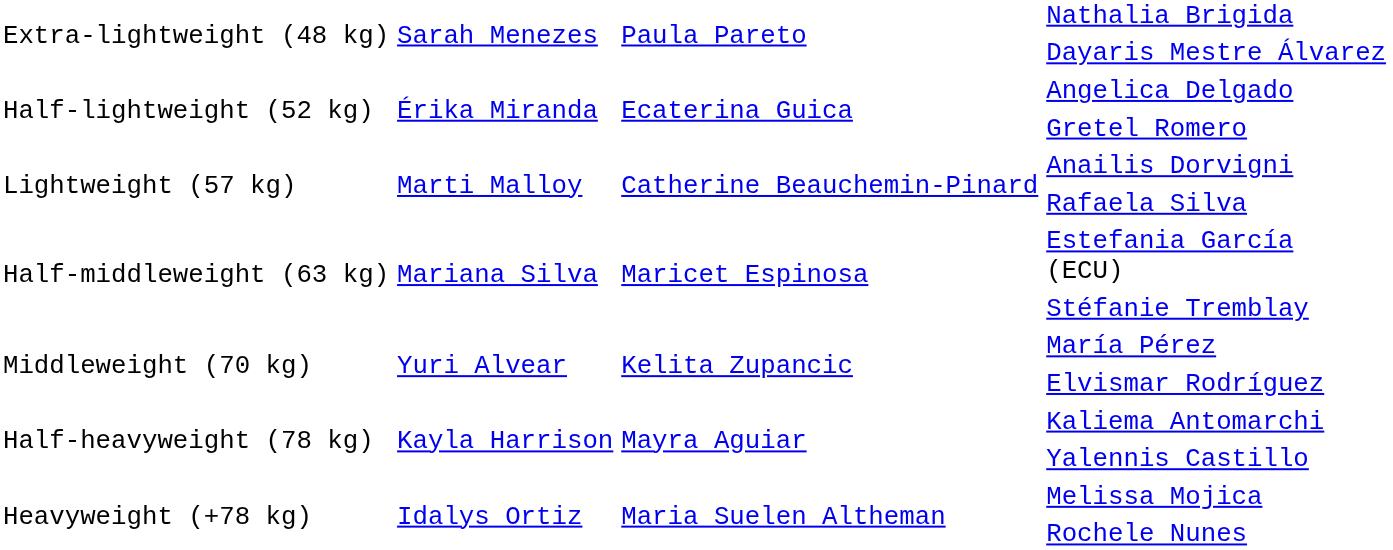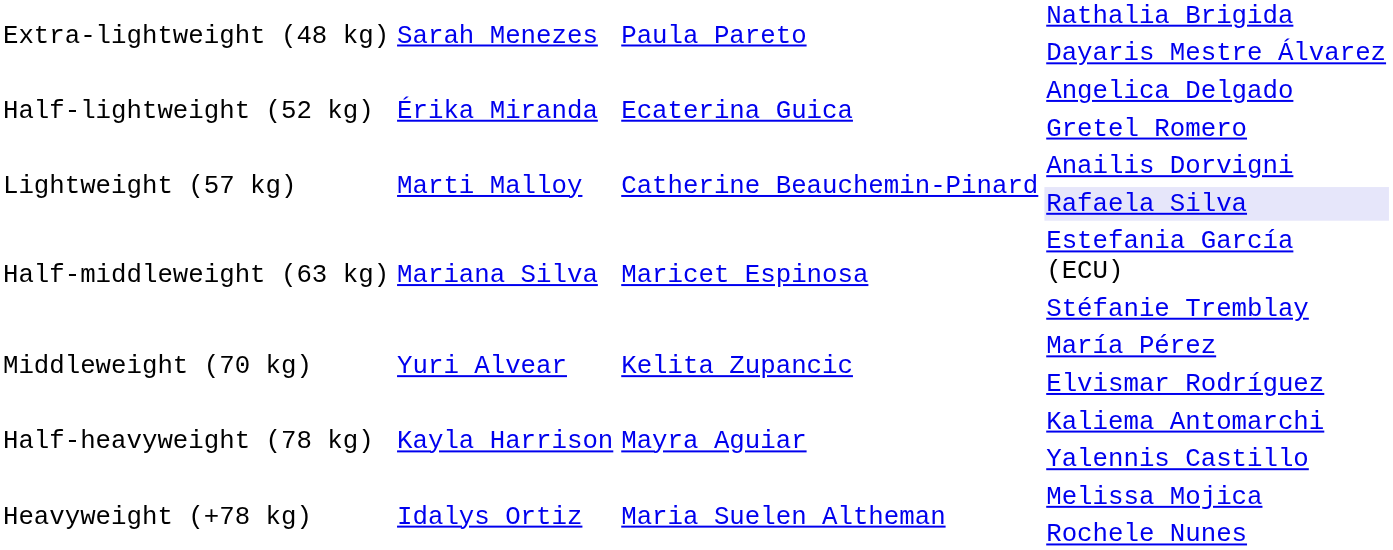(1147, 204) no background -> (1147, 204) lavender background
